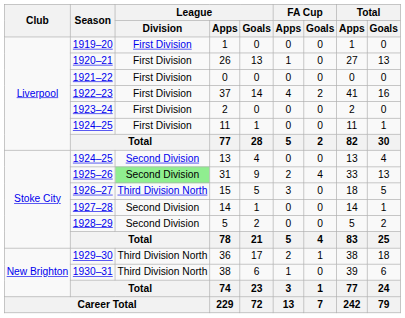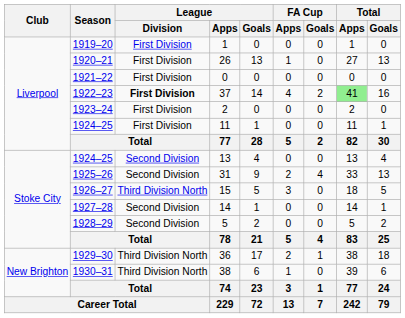(162, 93) normal -> (162, 93) bold
(352, 93) no background -> (352, 93) lightgreen background
(162, 175) lightgreen background -> (162, 175) no background
